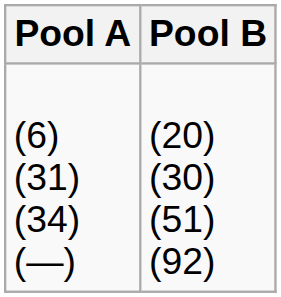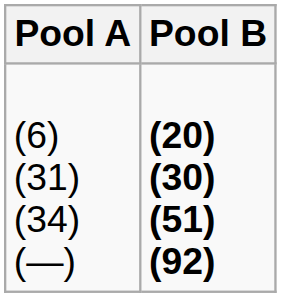(182, 198) normal -> (182, 198) bold
